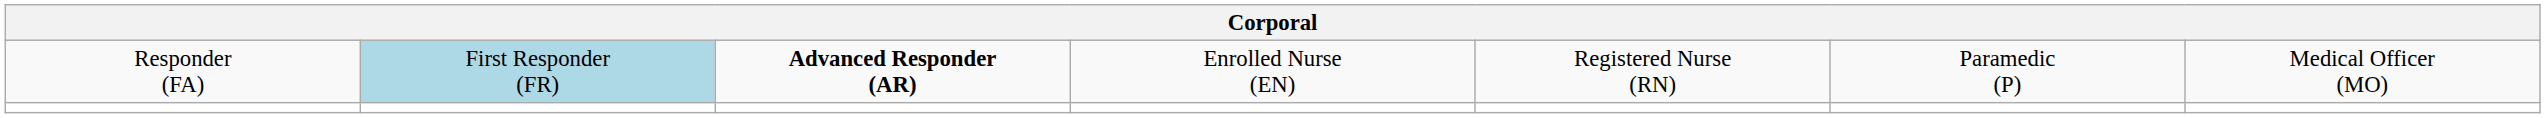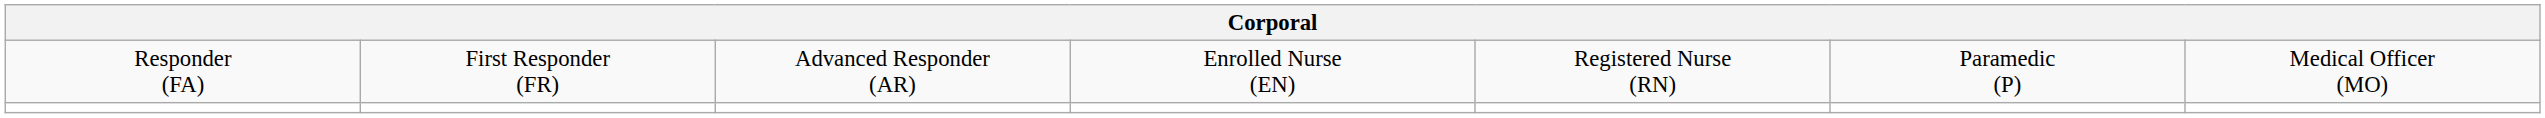(538, 71) lightblue background -> (538, 71) no background
(892, 71) bold -> (892, 71) normal
